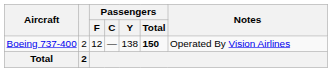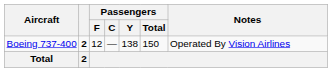(84, 43) normal -> (84, 43) bold
(151, 43) bold -> (151, 43) normal
